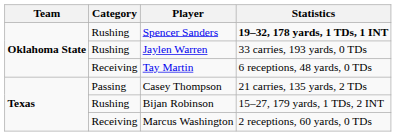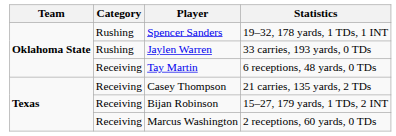(313, 31) bold -> (316, 31) normal
(109, 85) Passing -> (119, 85) Receiving
(110, 103) Rushing -> (119, 103) Receiving
